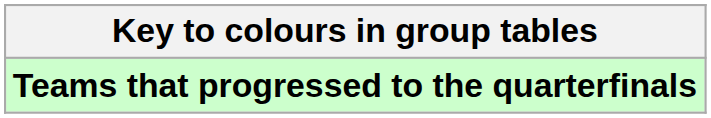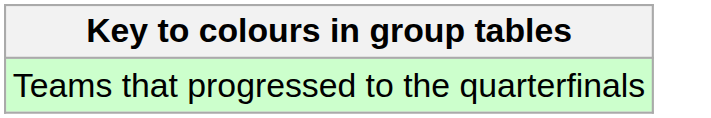(355, 84) bold -> (329, 84) normal
